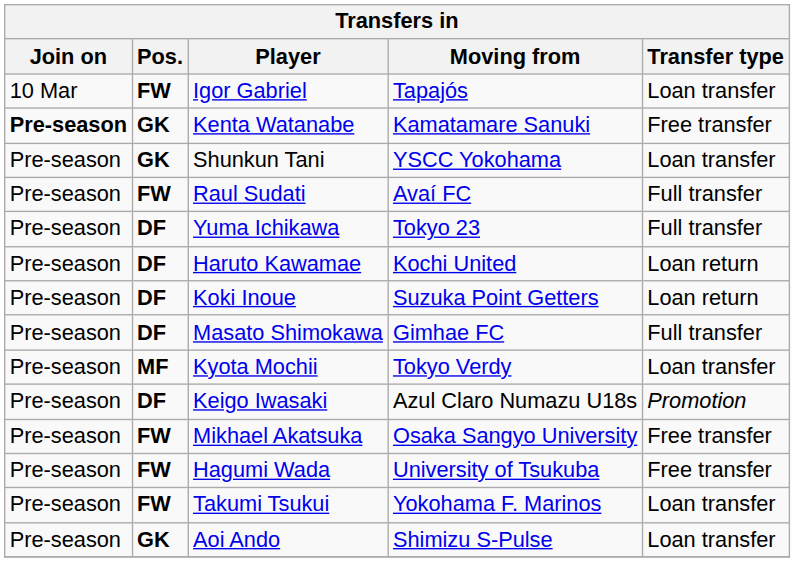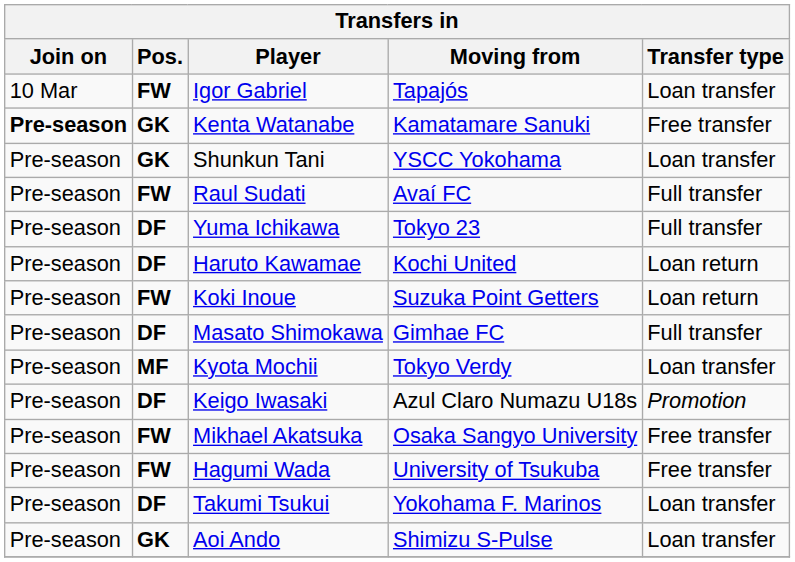(152, 297) DF -> (154, 297) FW
(154, 504) FW -> (152, 504) DF
